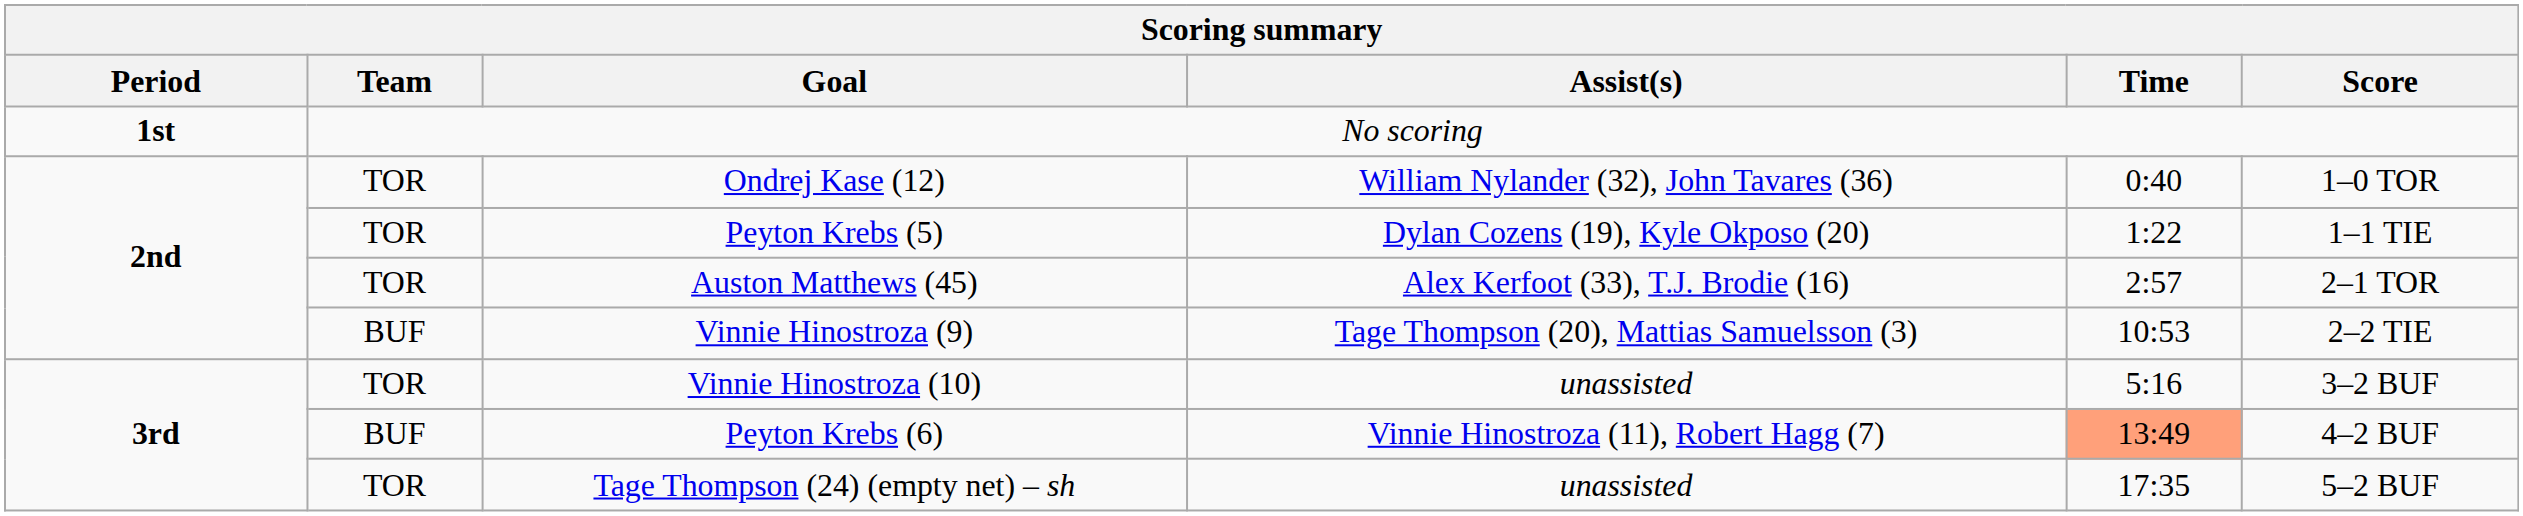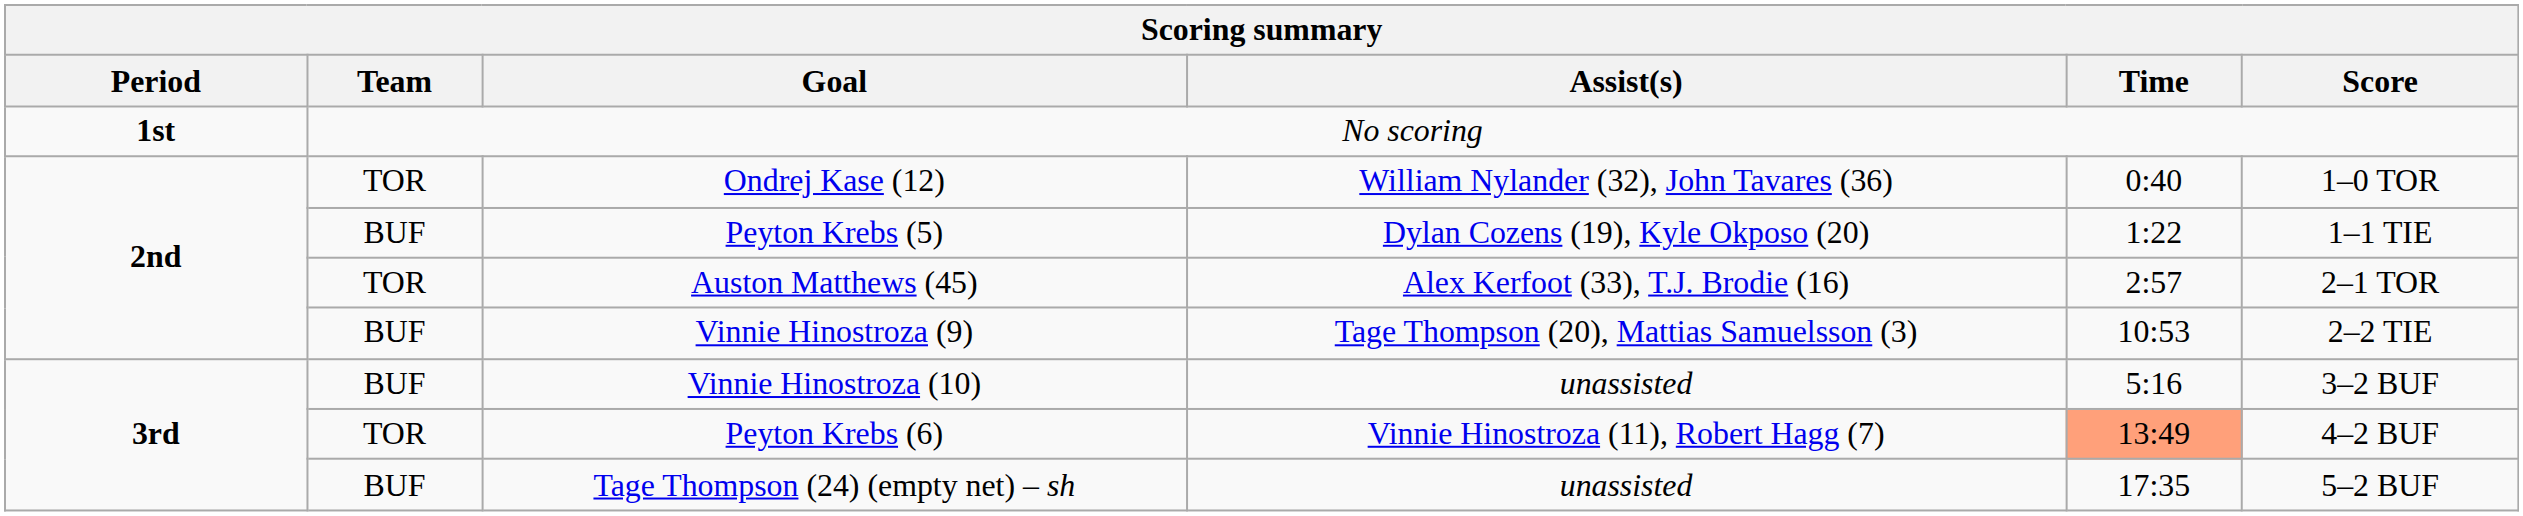(395, 231) TOR -> (395, 231) BUF
(395, 383) TOR -> (395, 383) BUF
(395, 433) BUF -> (395, 433) TOR
(395, 484) TOR -> (395, 484) BUF
